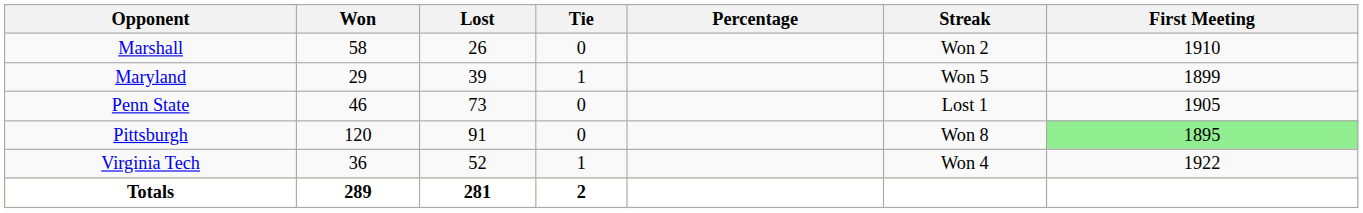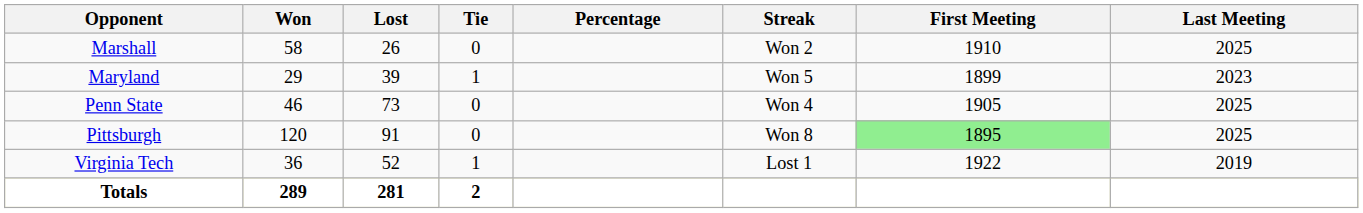+ column: (1234, 18)
(965, 105) Lost 1 -> (789, 105) Won 4
(965, 163) Won 4 -> (789, 163) Lost 1
